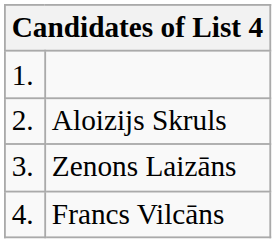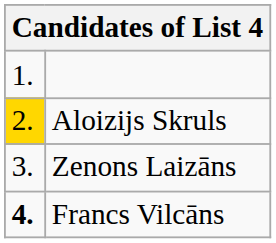(23, 120) no background -> (23, 120) gold background
(23, 213) normal -> (23, 213) bold
